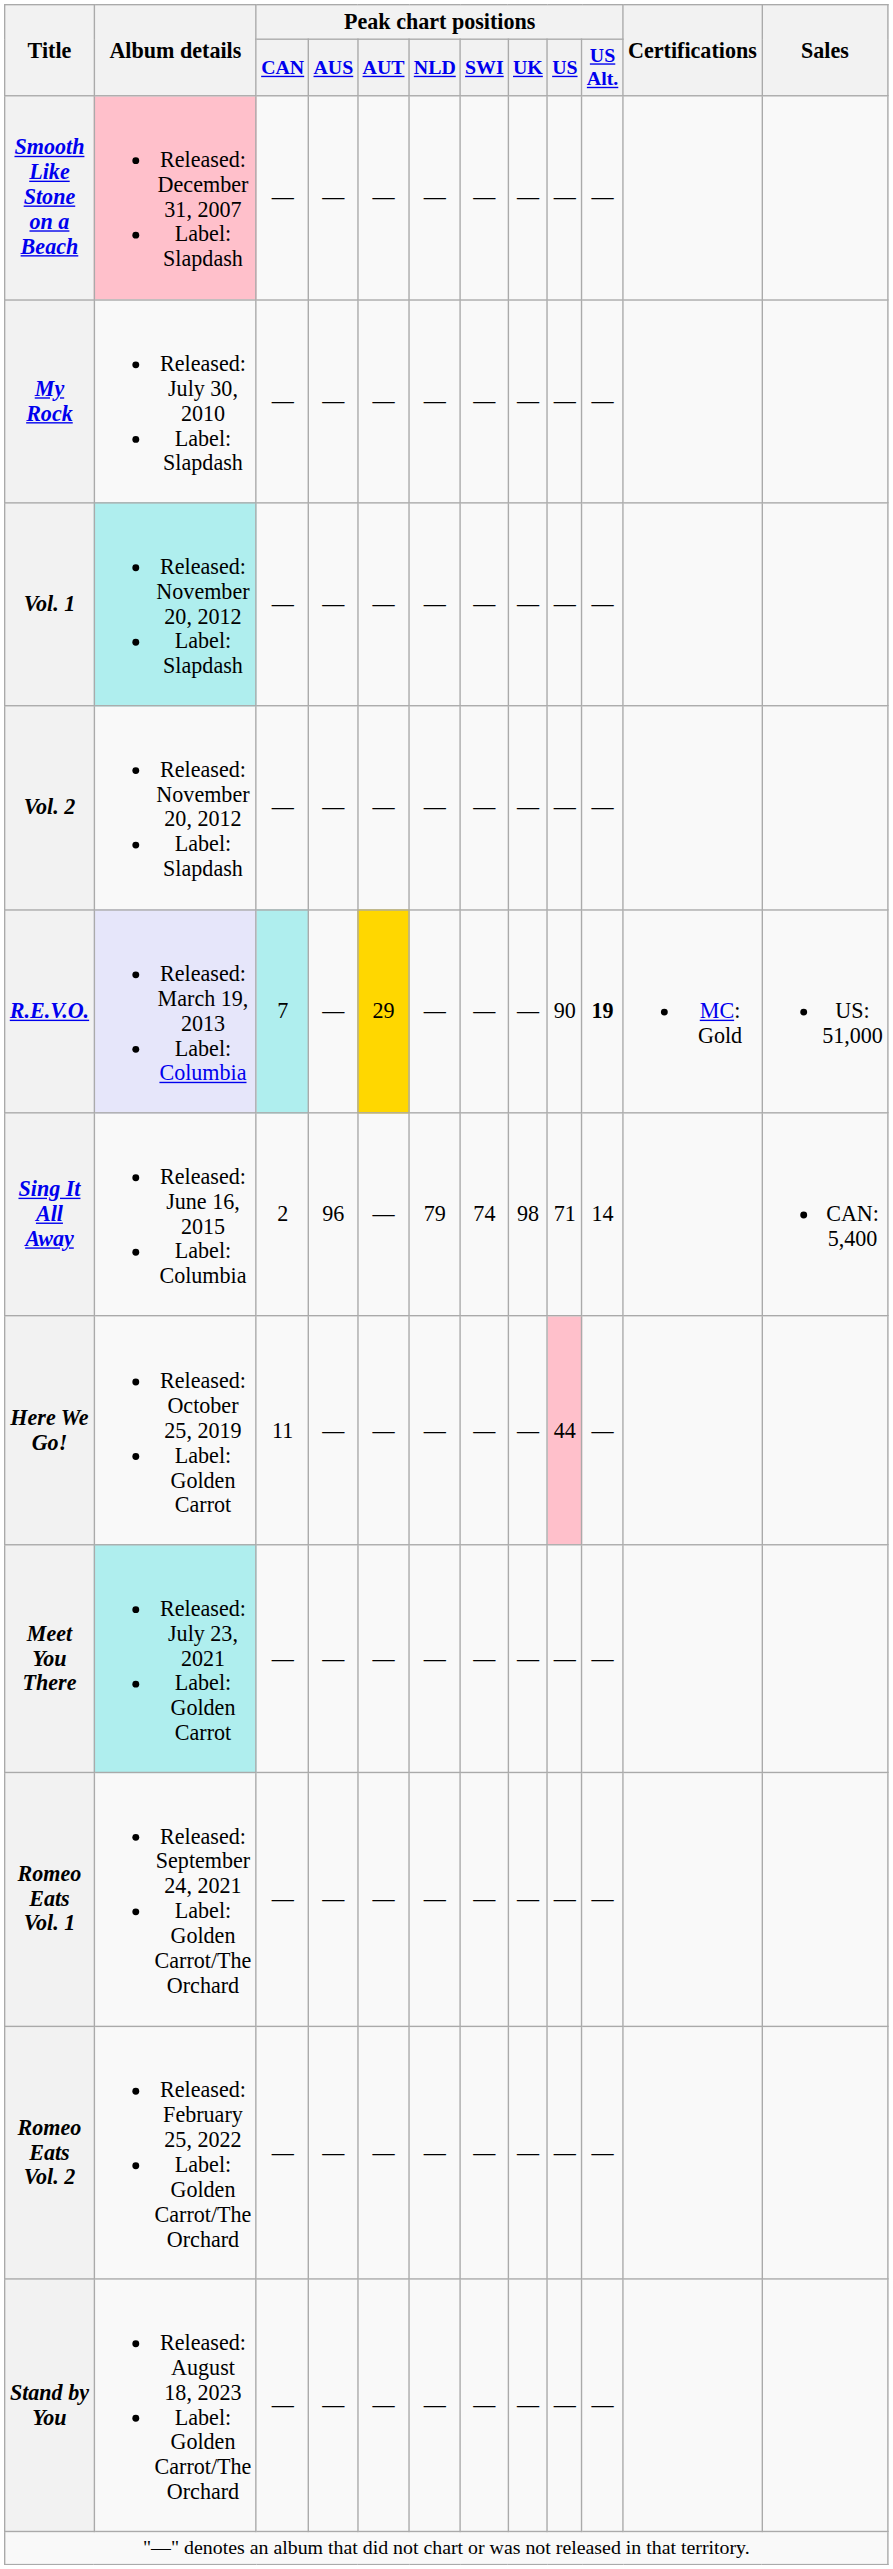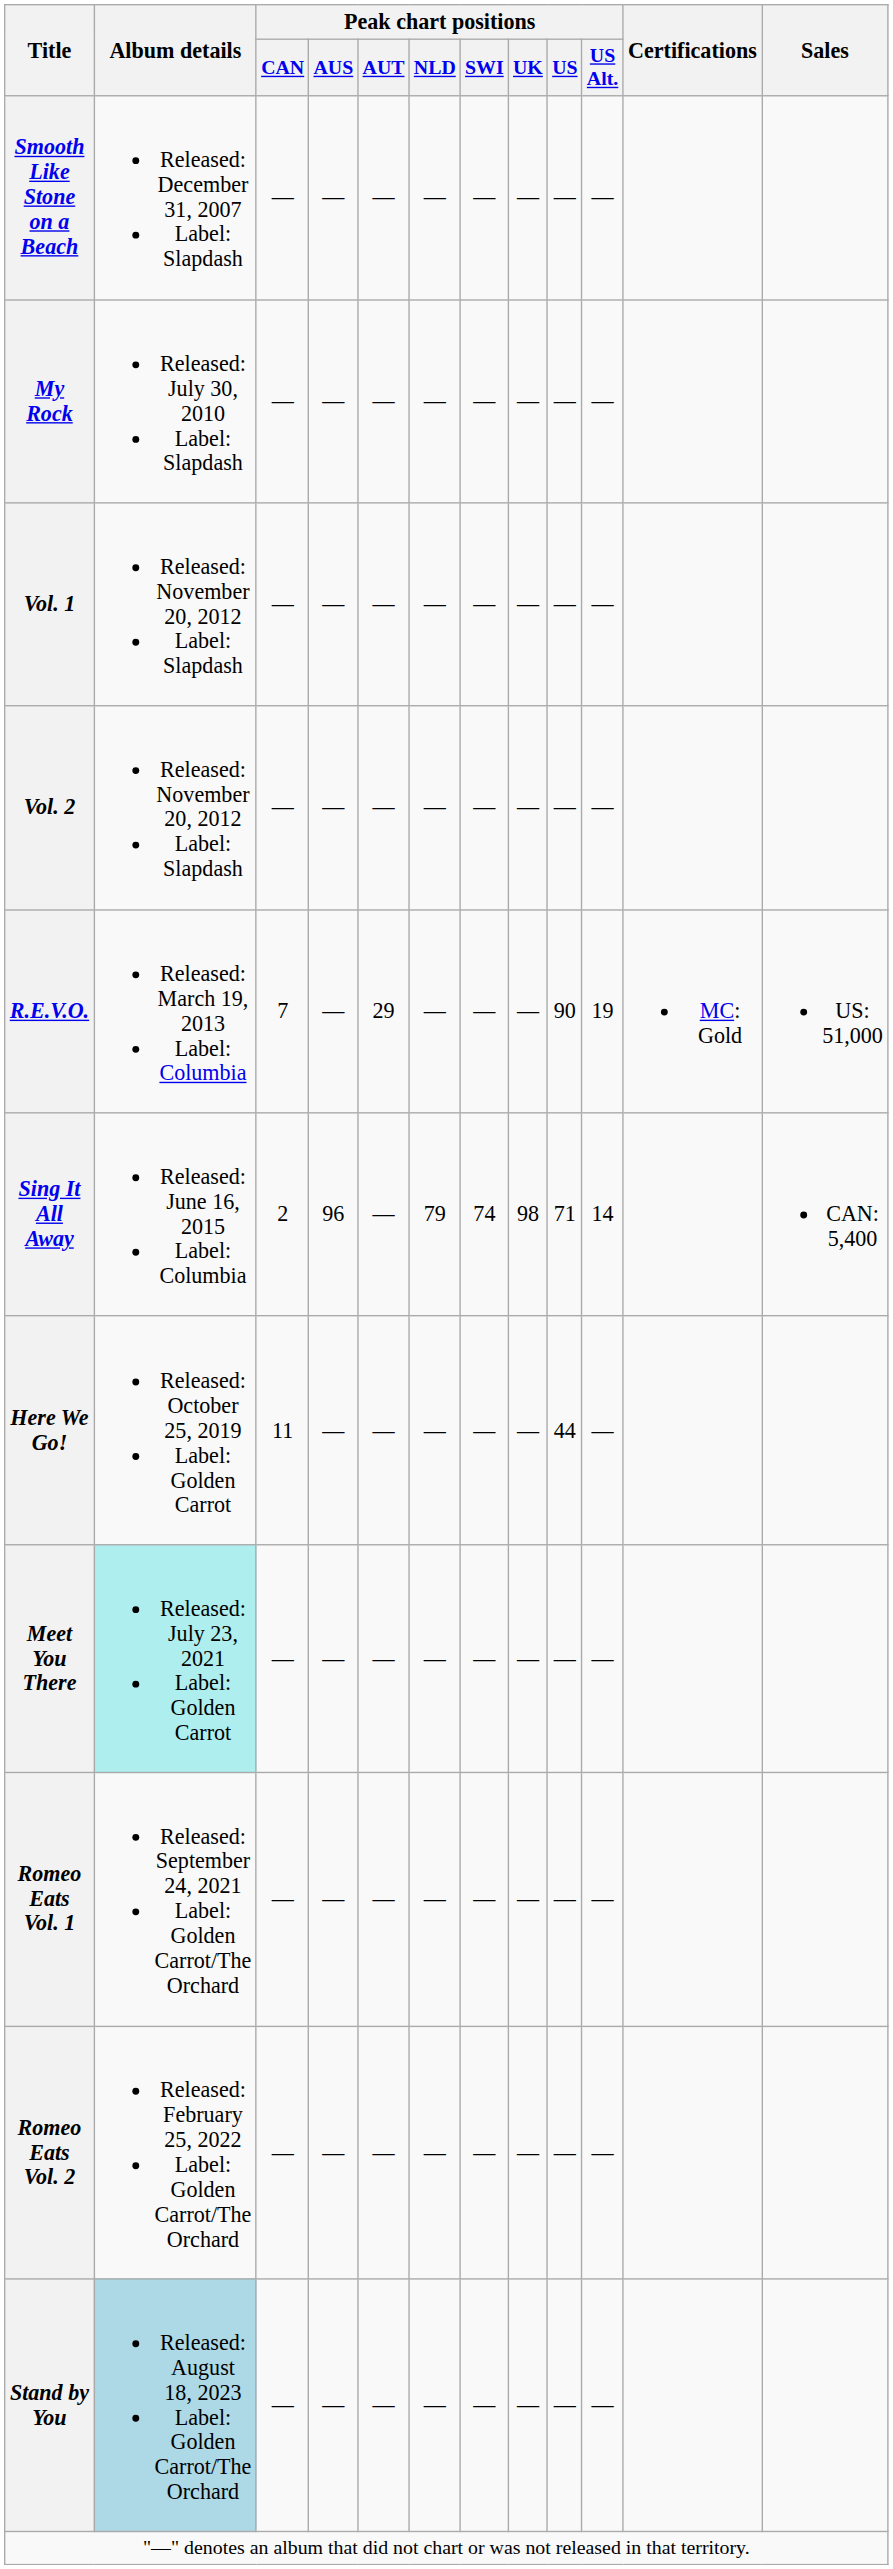(175, 210) pink background -> (175, 210) no background
(175, 617) paleturquoise background -> (175, 617) no background
(175, 1024) lavender background -> (175, 1024) no background
(283, 1010) paleturquoise background -> (283, 1010) no background
(384, 1010) gold background -> (384, 1010) no background
(603, 1010) bold -> (603, 1010) normal
(565, 1430) pink background -> (565, 1430) no background
(175, 2418) no background -> (175, 2418) lightblue background
